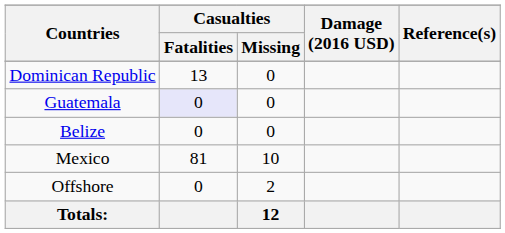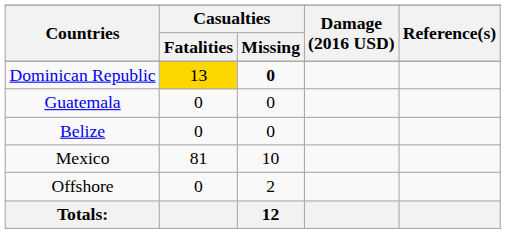(198, 74) no background -> (198, 74) gold background
(271, 74) normal -> (271, 74) bold
(198, 102) lavender background -> (198, 102) no background
